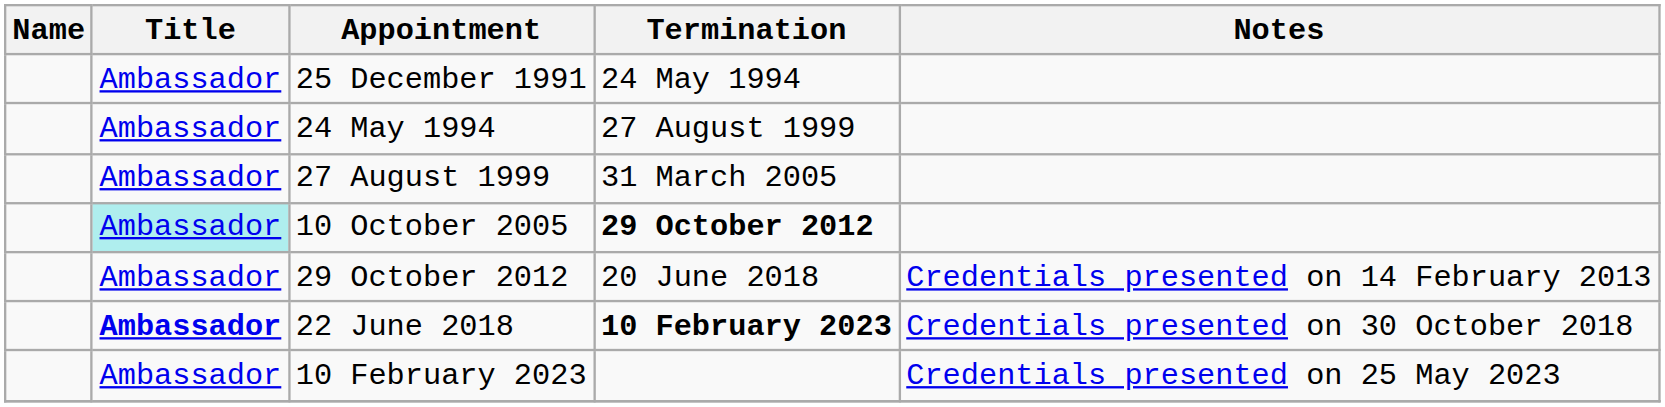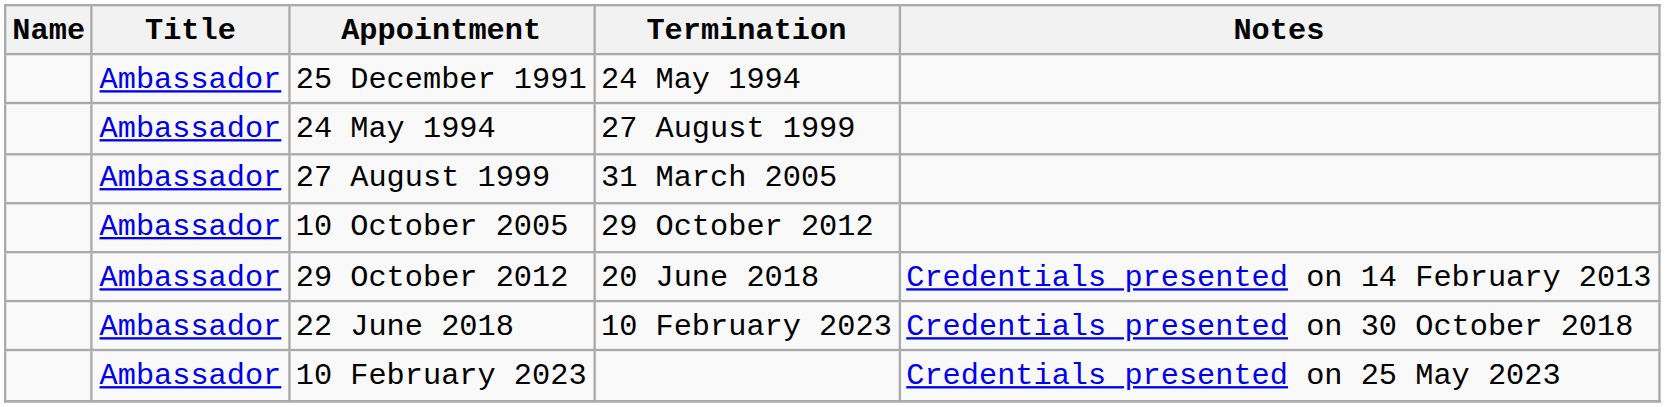(190, 227) paleturquoise background -> (190, 227) no background
(737, 227) bold -> (737, 227) normal
(190, 326) bold -> (190, 326) normal
(746, 326) bold -> (746, 326) normal
